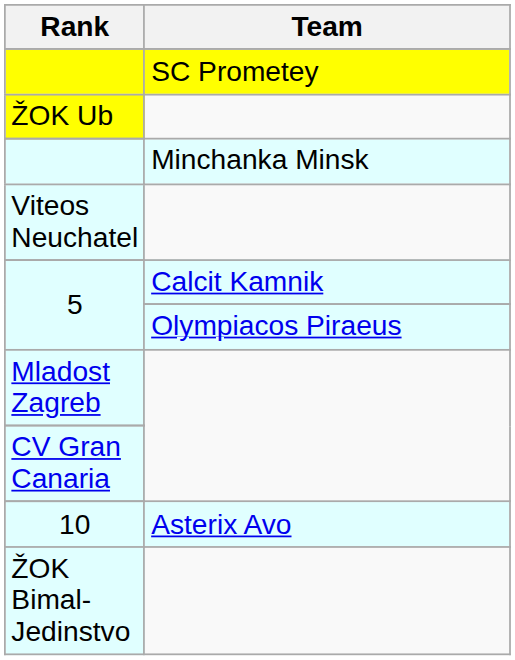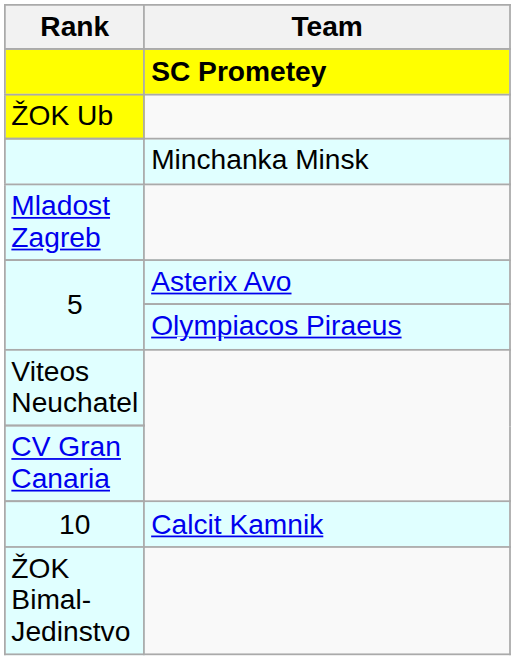(235, 71) normal -> (239, 71) bold
(75, 221) Viteos Neuchatel -> (61, 221) Mladost Zagreb
(237, 281) Calcit Kamnik -> (221, 281) Asterix Avo
(61, 386) Mladost Zagreb -> (75, 386) Viteos Neuchatel
(221, 523) Asterix Avo -> (237, 523) Calcit Kamnik
